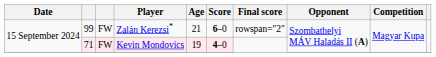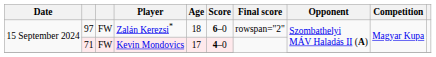(89, 28) 99 -> (89, 28) 97
(196, 28) 21 -> (196, 28) 18
(196, 45) 19 -> (196, 45) 17
